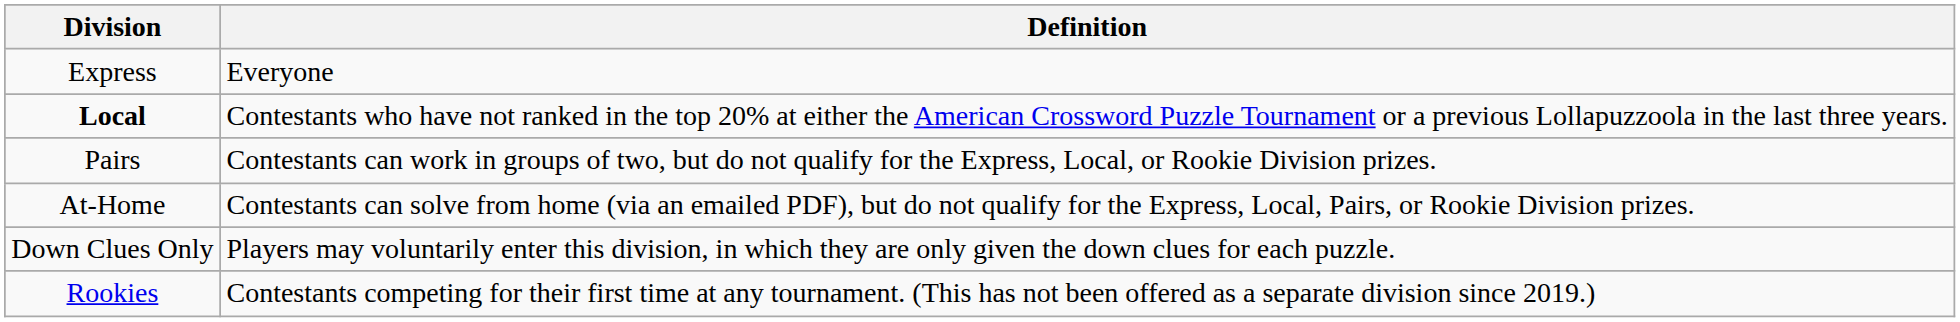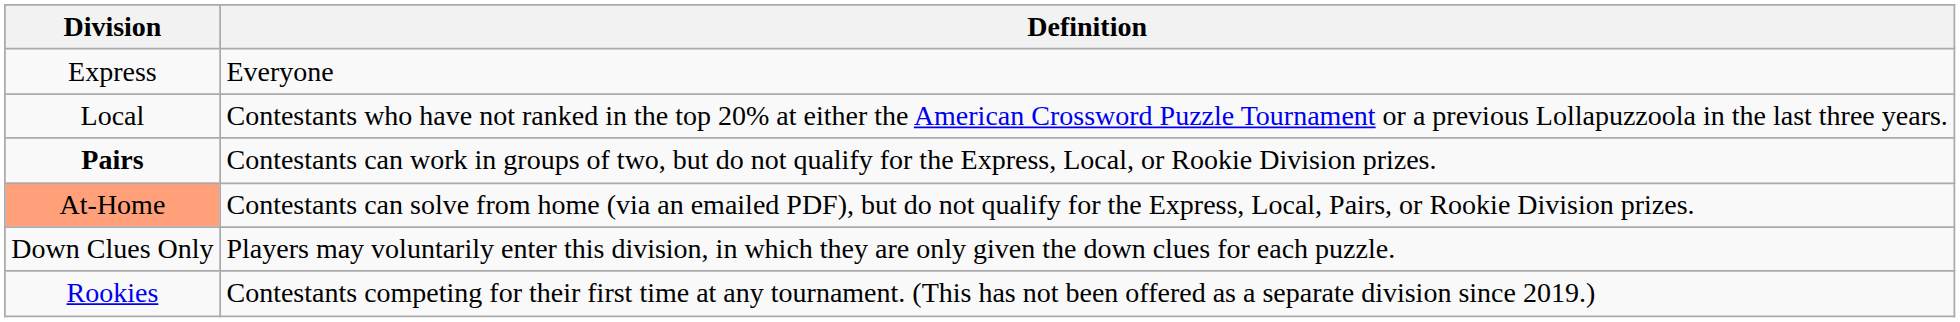(112, 115) bold -> (112, 115) normal
(112, 159) normal -> (112, 159) bold
(112, 204) no background -> (112, 204) lightsalmon background
